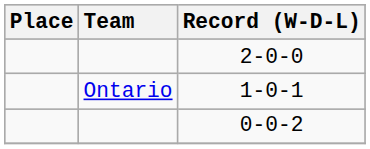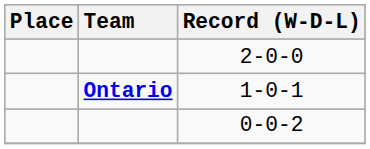(128, 91) normal -> (128, 91) bold
